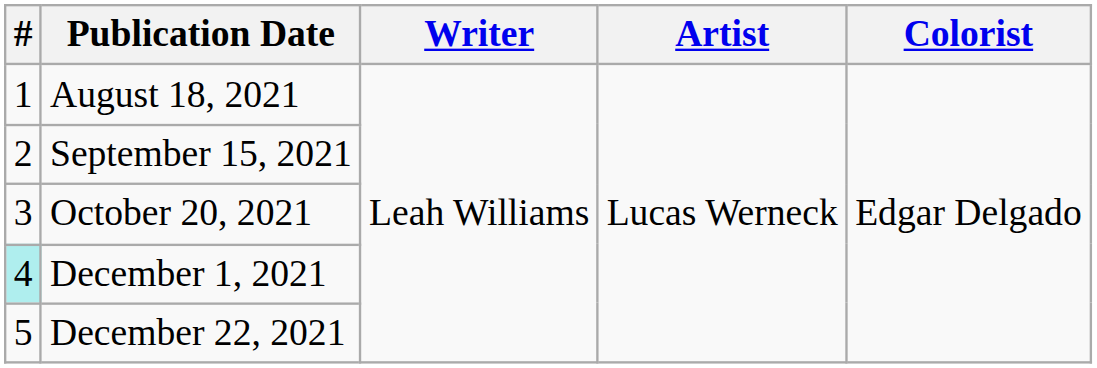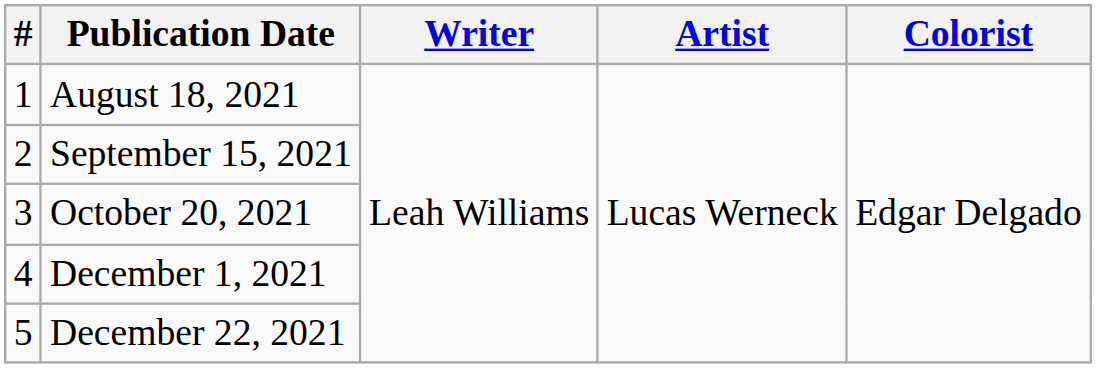(23, 272) paleturquoise background -> (23, 272) no background
